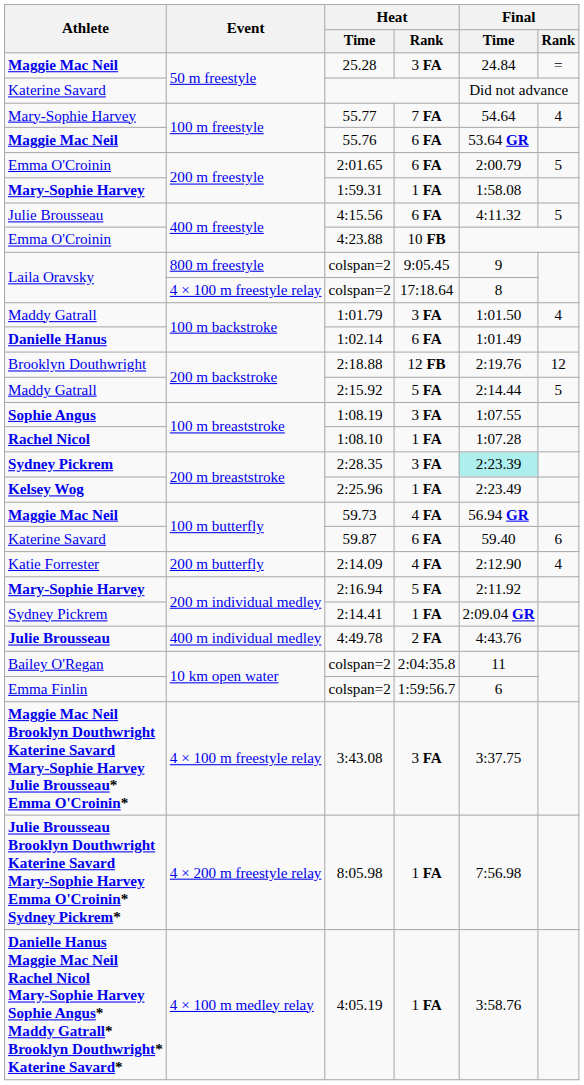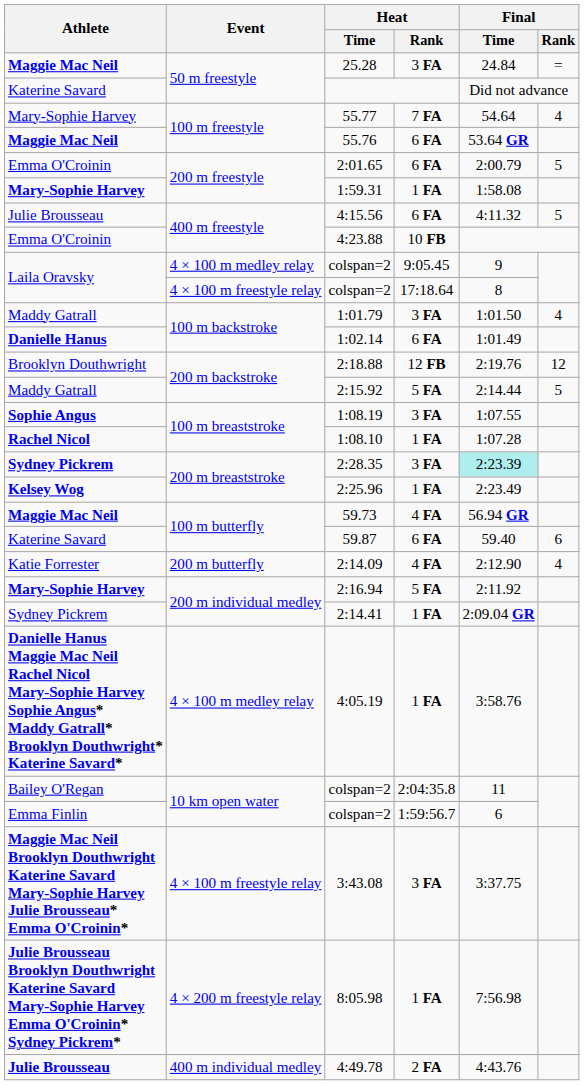(217, 265) 800 m freestyle -> (242, 265) 4 × 100 m medley relay
rows swapped: (360, 639) <-> (360, 1005)
